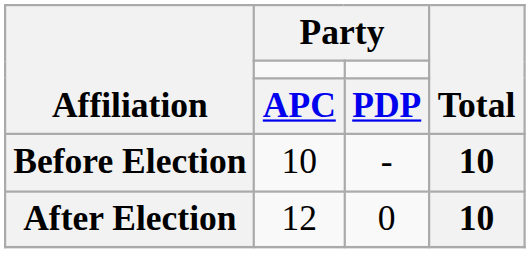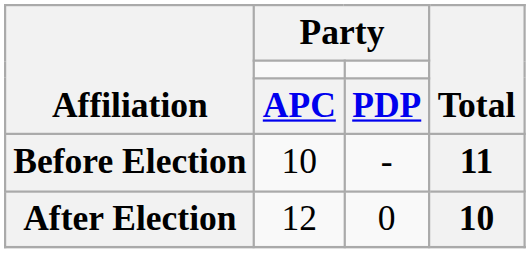(476, 161) 10 -> (476, 161) 11
